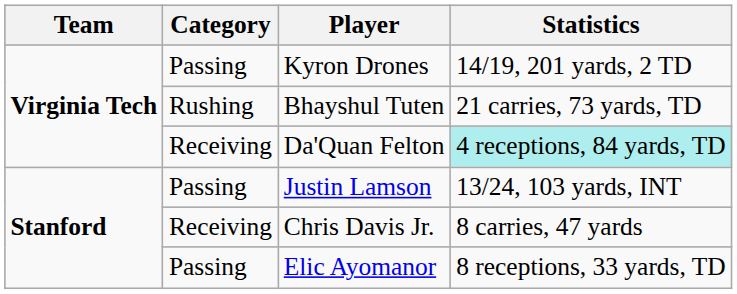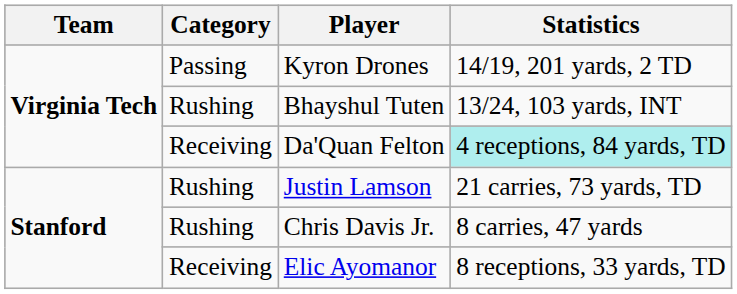(579, 105) 21 carries, 73 yards, TD -> (569, 105) 13/24, 103 yards, INT
(208, 186) Passing -> (211, 186) Rushing
(569, 186) 13/24, 103 yards, INT -> (579, 186) 21 carries, 73 yards, TD
(220, 226) Receiving -> (211, 226) Rushing
(208, 267) Passing -> (220, 267) Receiving
